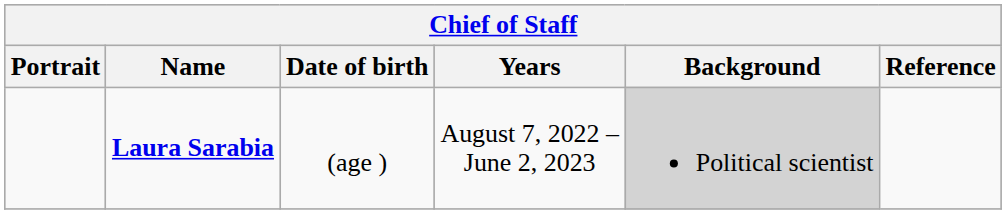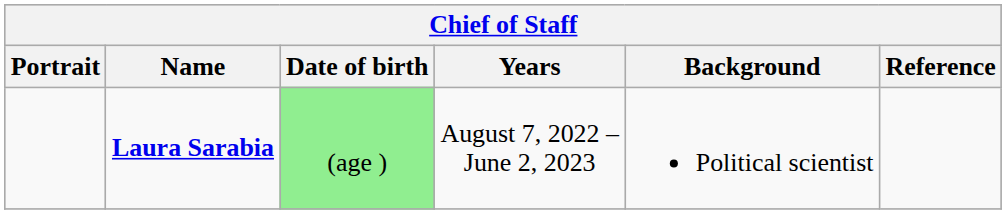(357, 162) no background -> (357, 162) lightgreen background
(752, 163) lightgrey background -> (752, 163) no background
